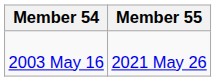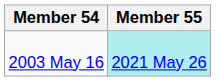(159, 62) no background -> (159, 62) paleturquoise background
